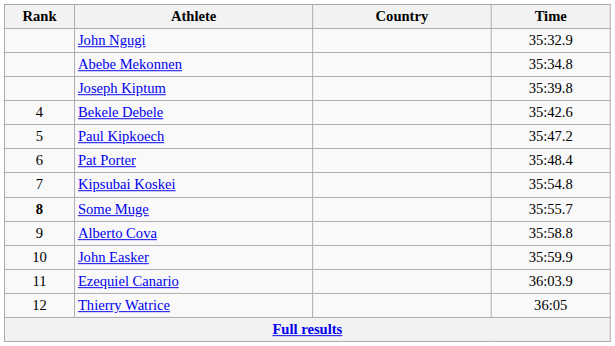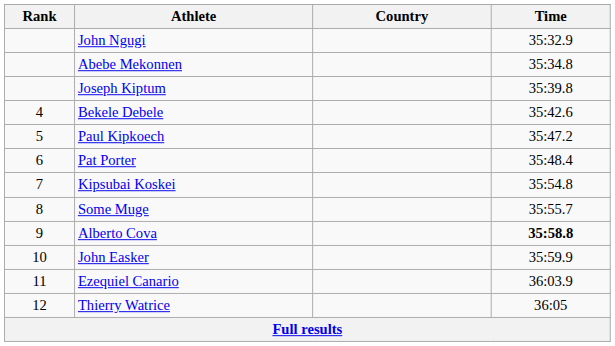(40, 209) bold -> (40, 209) normal
(551, 233) normal -> (551, 233) bold
